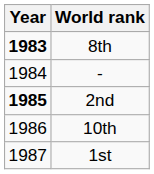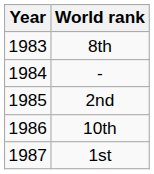(28, 45) bold -> (28, 45) normal
(28, 100) bold -> (28, 100) normal
